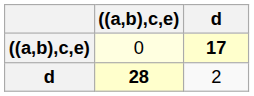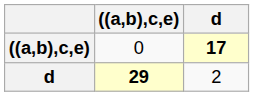(139, 47) lightyellow background -> (139, 47) no background
(139, 76) 28 -> (139, 76) 29
